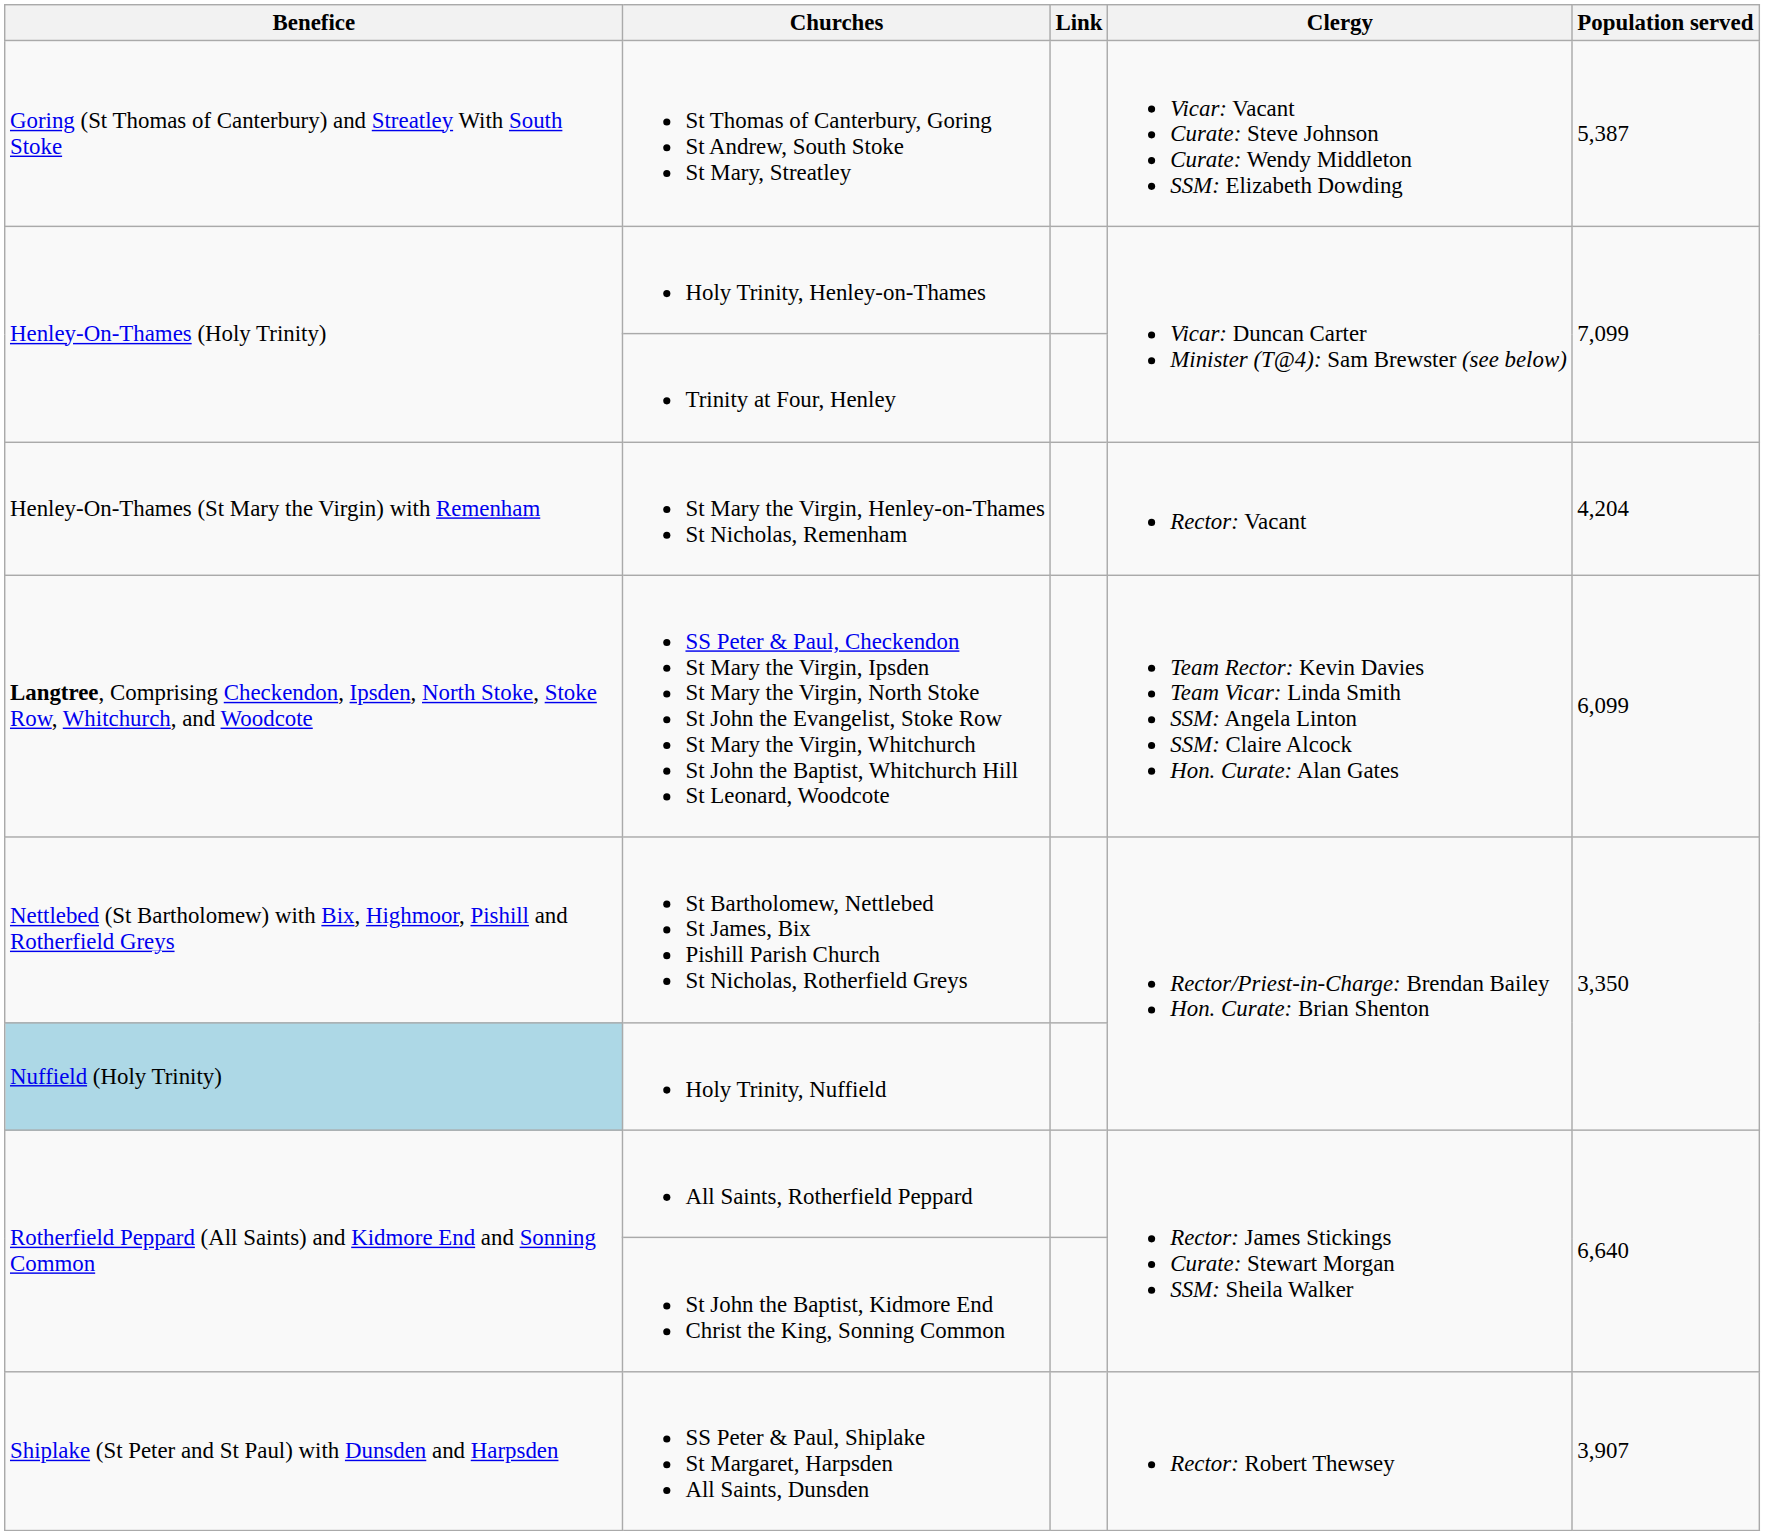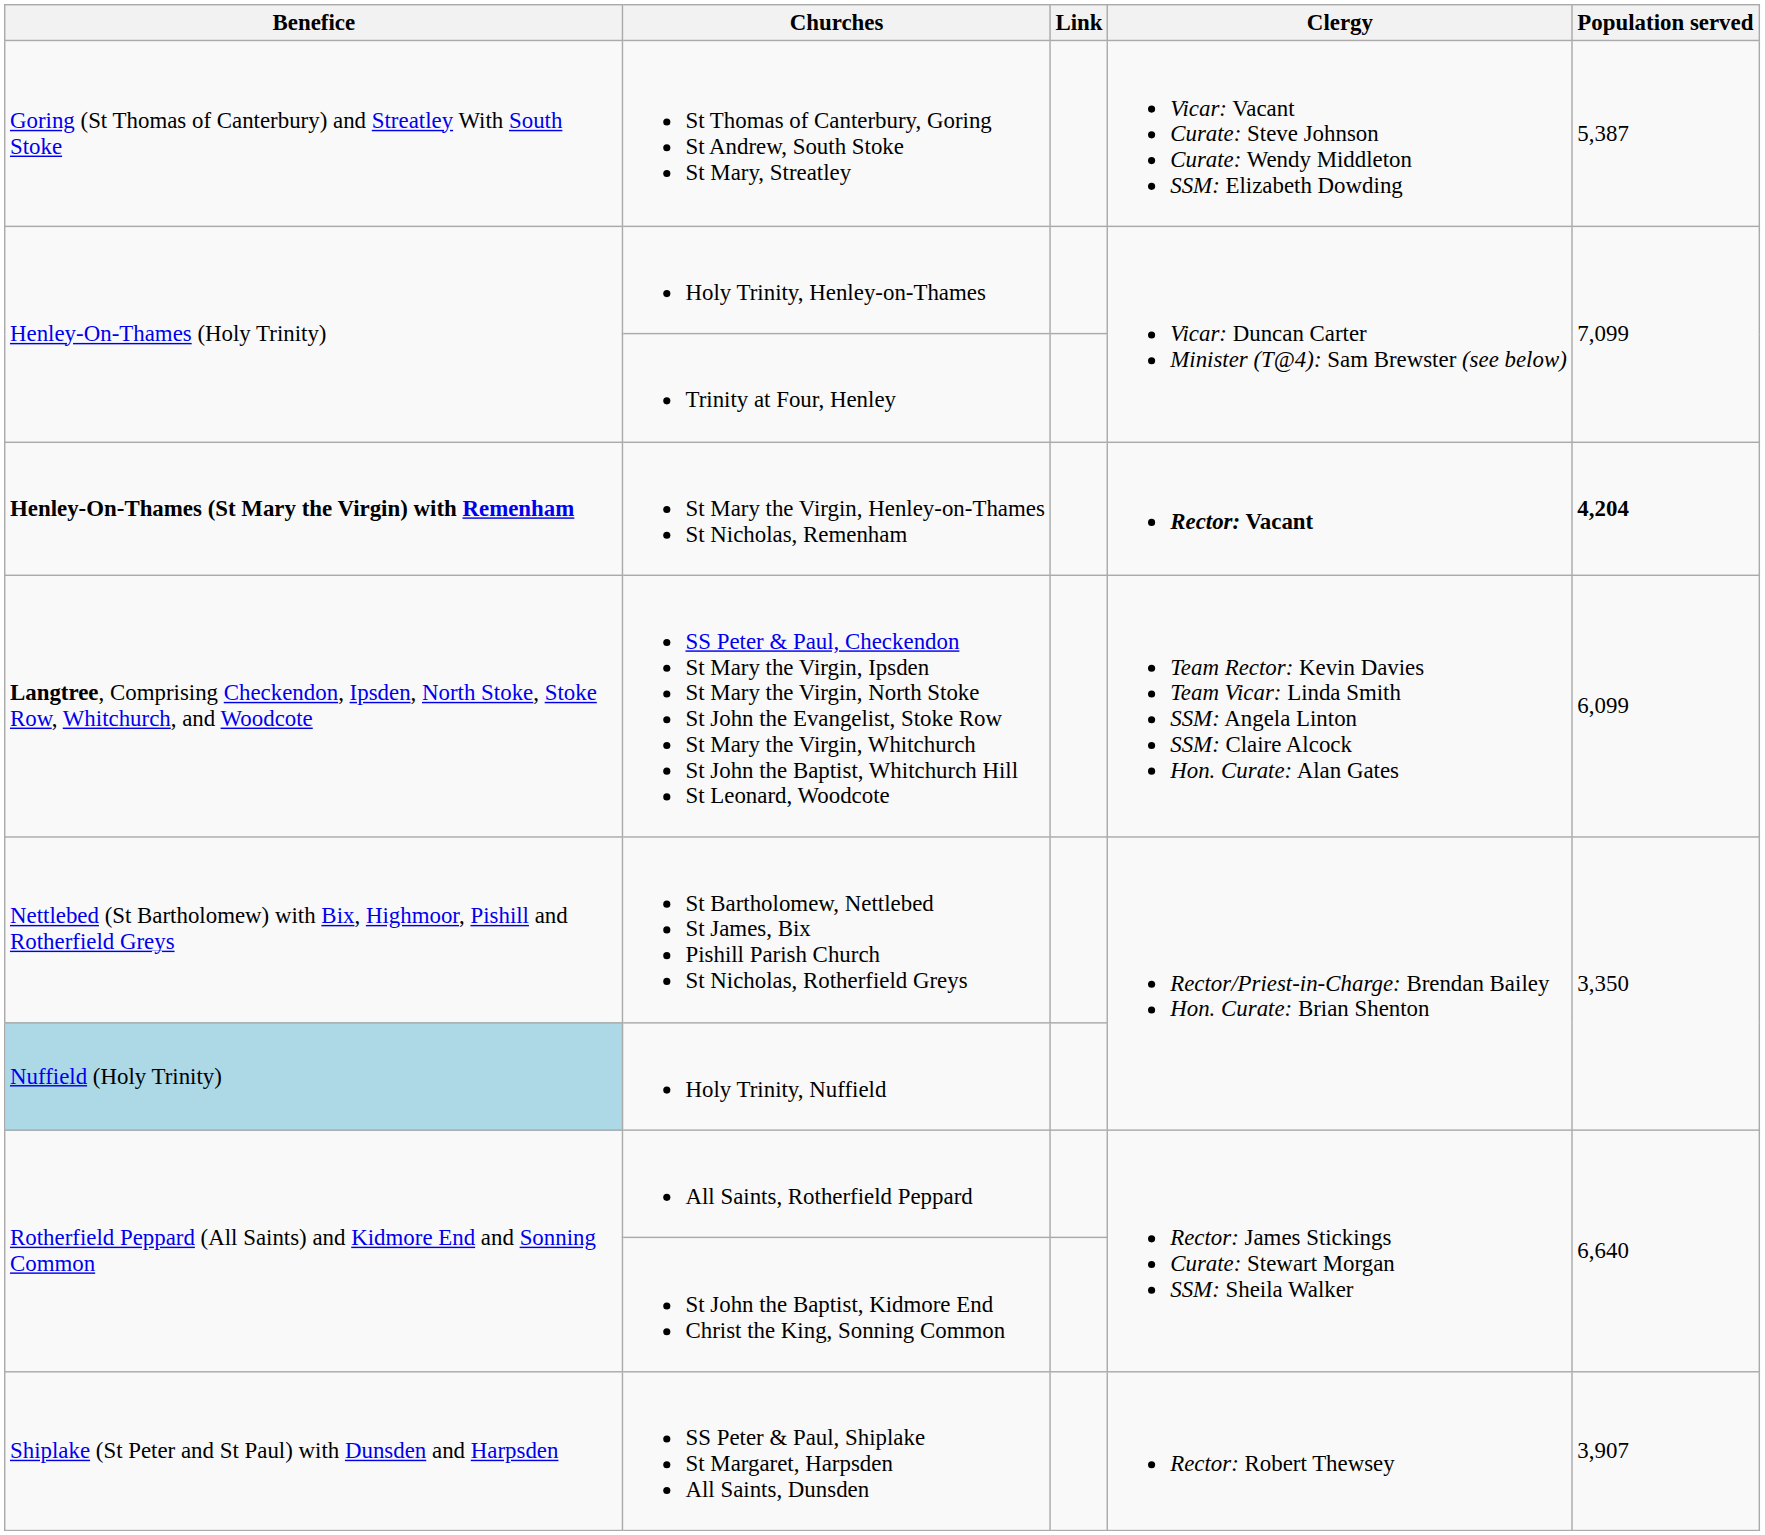(275, 508) normal -> (292, 508) bold
(1340, 521) normal -> (1340, 521) bold
(1603, 508) normal -> (1603, 508) bold
